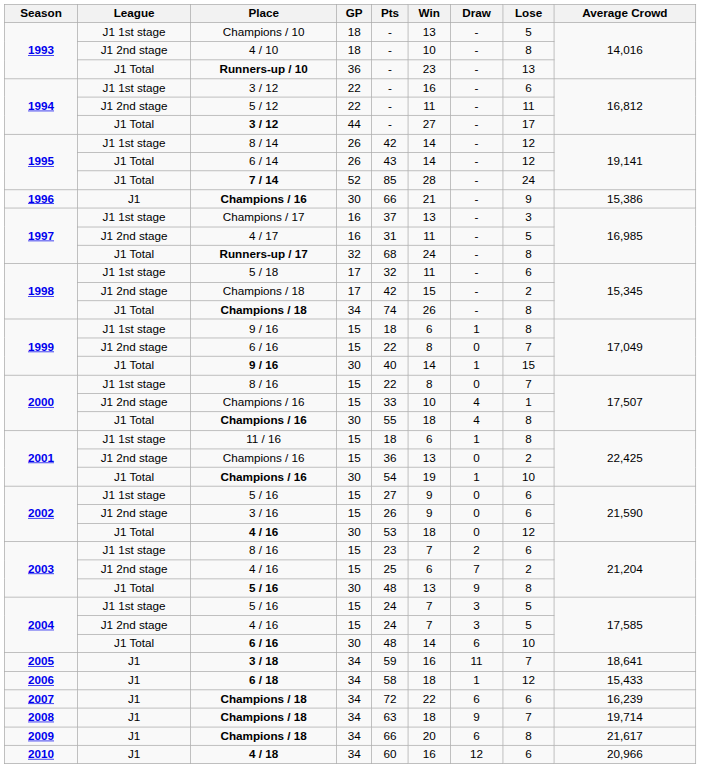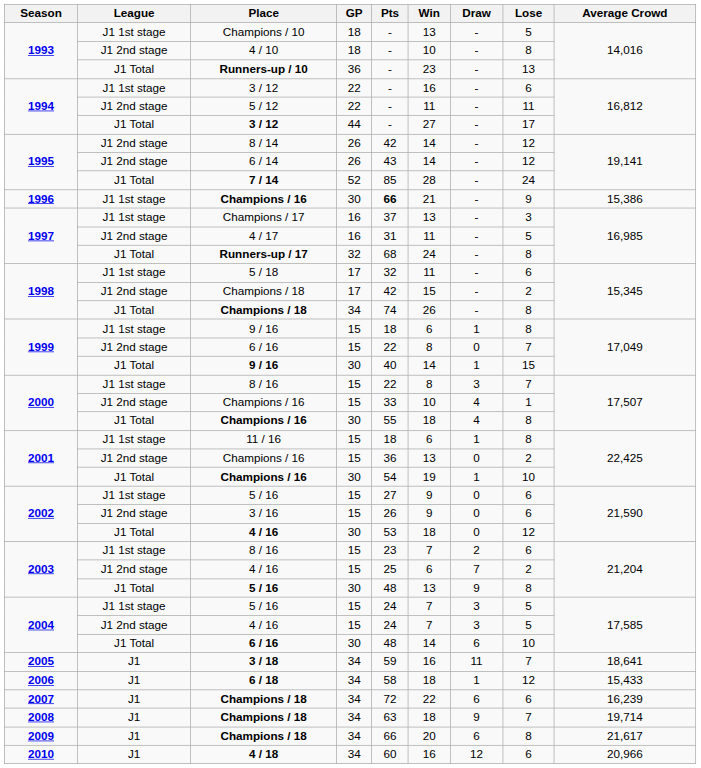(134, 143) J1 1st stage -> (134, 143) J1 2nd stage
(134, 161) J1 Total -> (134, 161) J1 2nd stage
(134, 198) J1 -> (134, 198) J1 1st stage
(390, 198) normal -> (390, 198) bold
(477, 384) 0 -> (477, 384) 3
